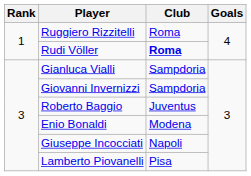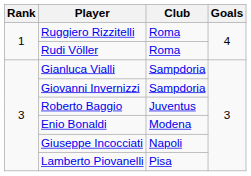(165, 50) bold -> (165, 50) normal
